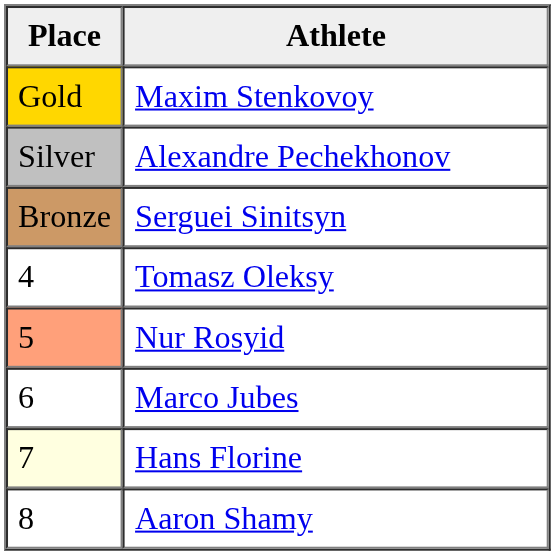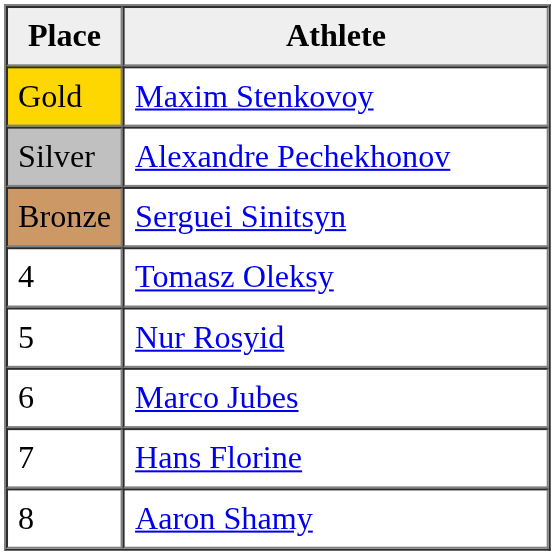(26, 337) lightsalmon background -> (26, 337) no background
(26, 457) lightyellow background -> (26, 457) no background
